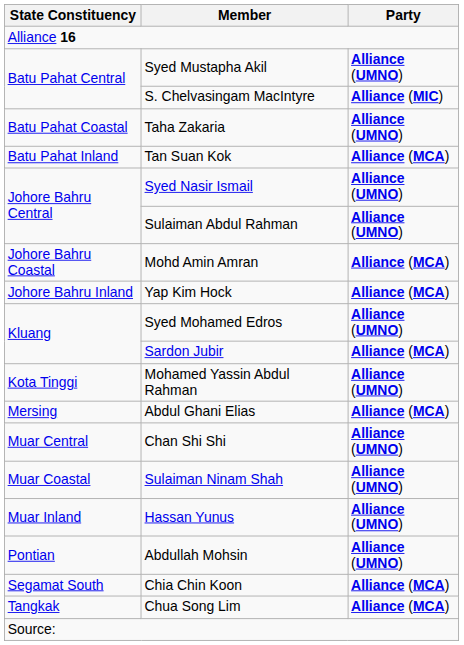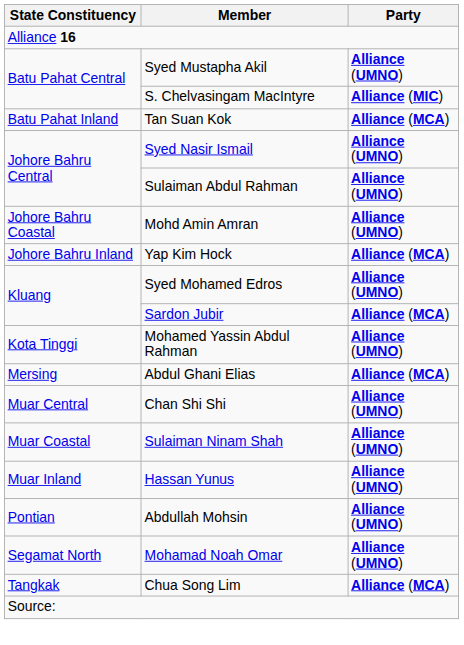- row: (185, 127)
(400, 262) Alliance (MCA) -> (378, 224) Alliance (UMNO)
+ row: (213, 555)
- row: (193, 585)
